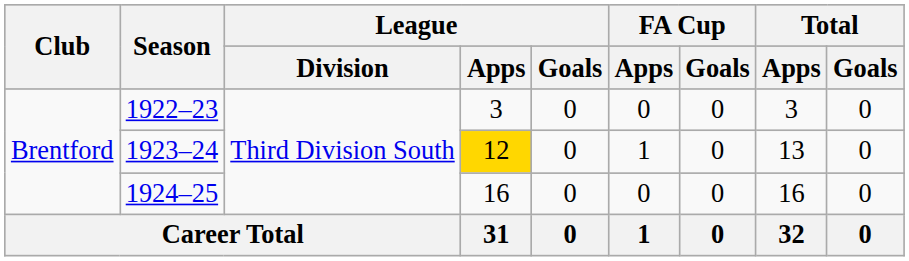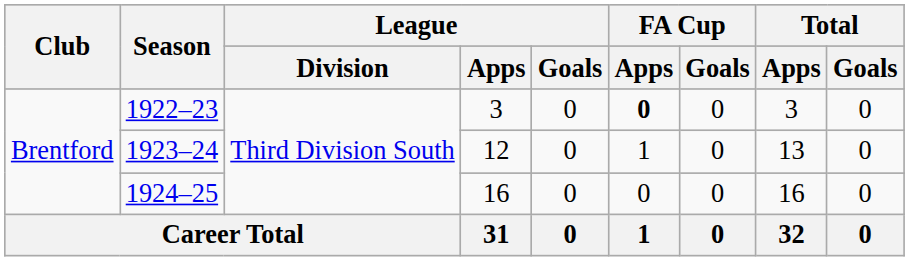(644, 109) normal -> (644, 109) bold
(496, 151) gold background -> (496, 151) no background
